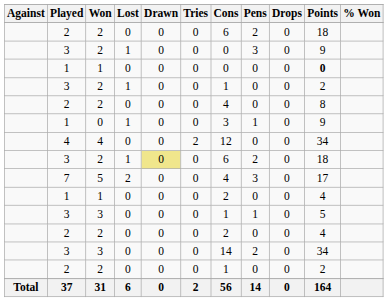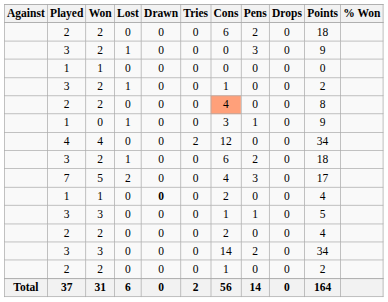(323, 68) bold -> (323, 68) normal
(226, 104) no background -> (226, 104) lightsalmon background
(161, 159) khaki background -> (161, 159) no background
(161, 196) normal -> (161, 196) bold
